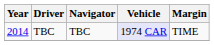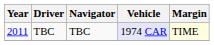(18, 31) 2014 -> (18, 31) 2011
(185, 31) no background -> (185, 31) lightyellow background
